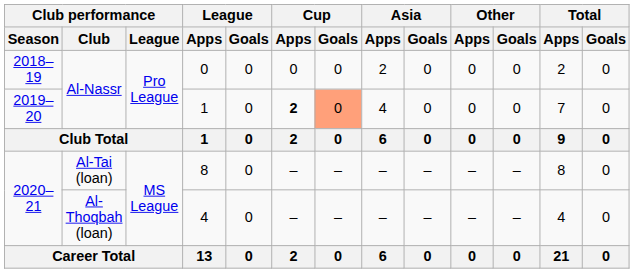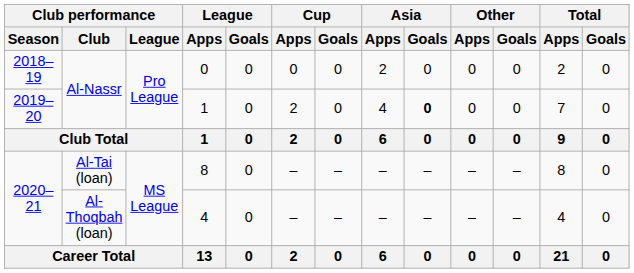(293, 108) bold -> (293, 108) normal
(338, 108) lightsalmon background -> (338, 108) no background
(427, 108) normal -> (427, 108) bold
